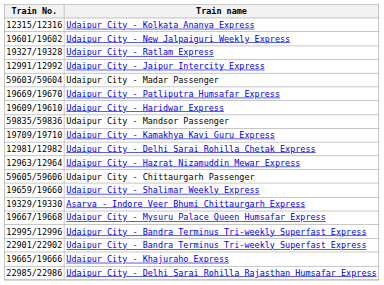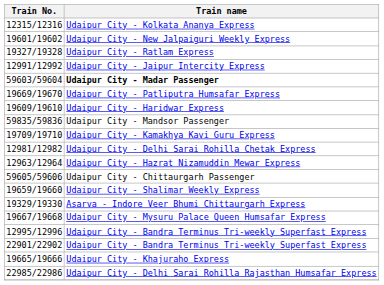(143, 80) normal -> (143, 80) bold
